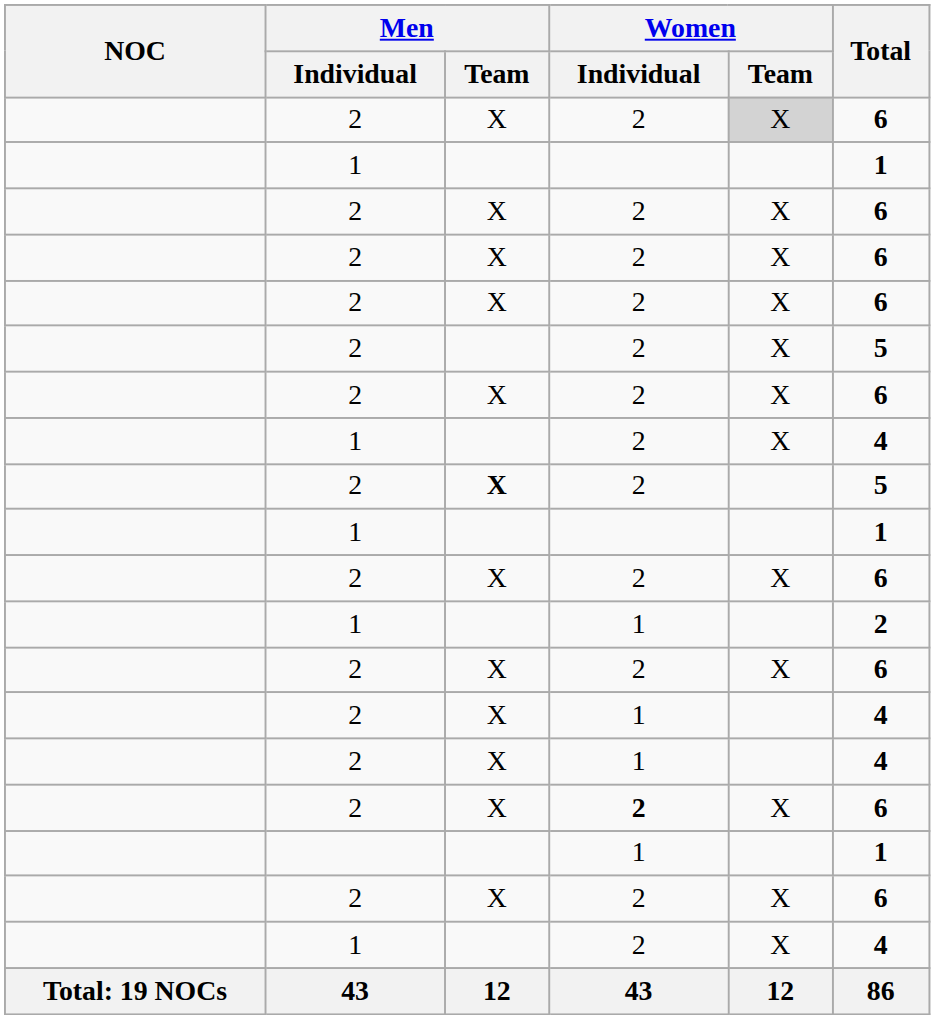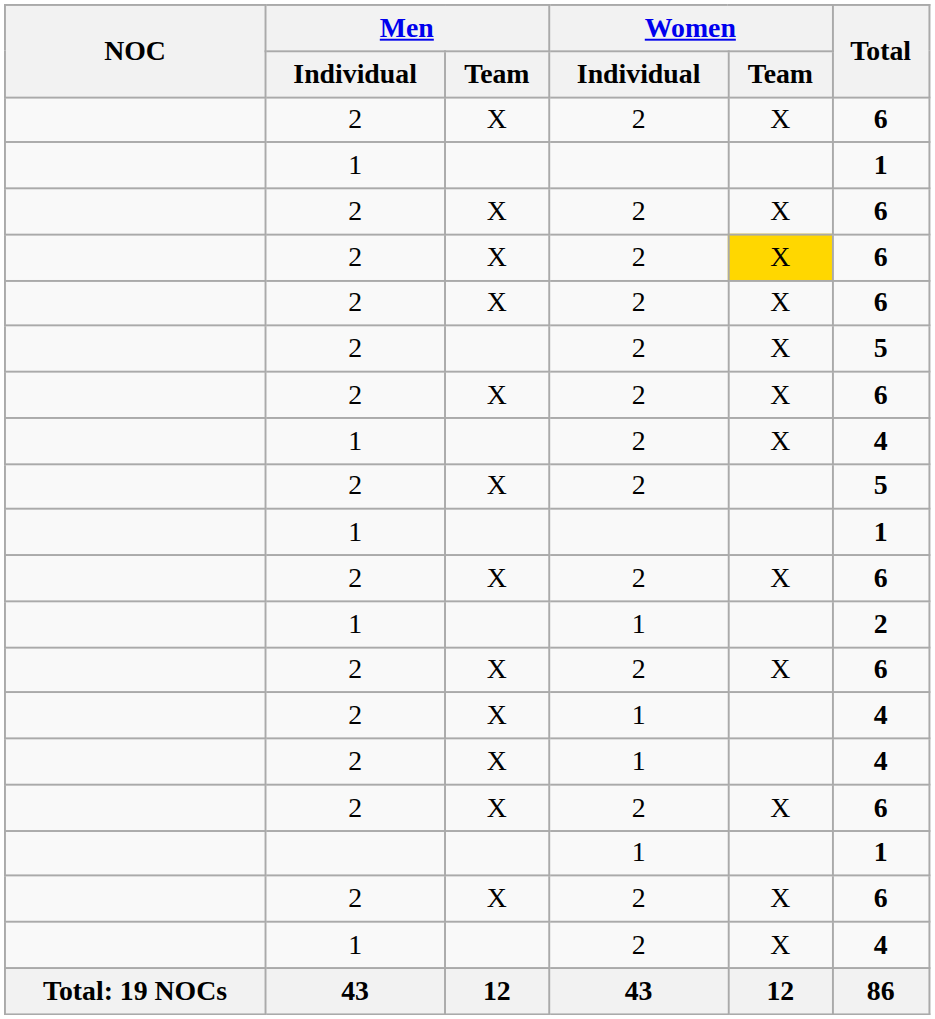(780, 119) lightgrey background -> (780, 119) no background
(780, 256) no background -> (780, 256) gold background
(497, 486) bold -> (497, 486) normal
(639, 807) bold -> (639, 807) normal
